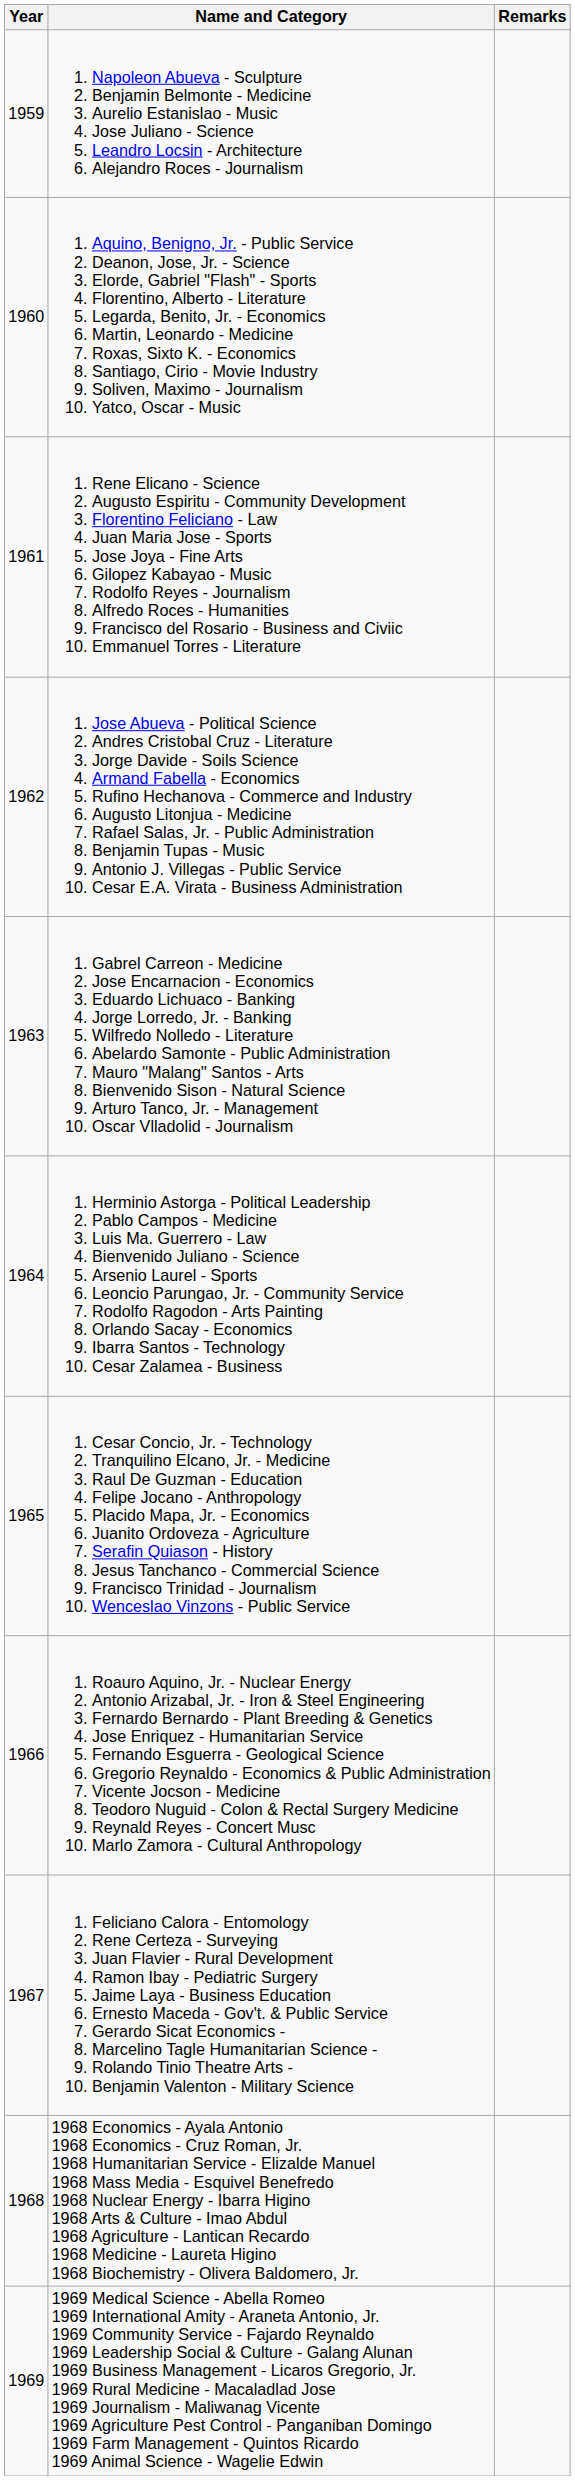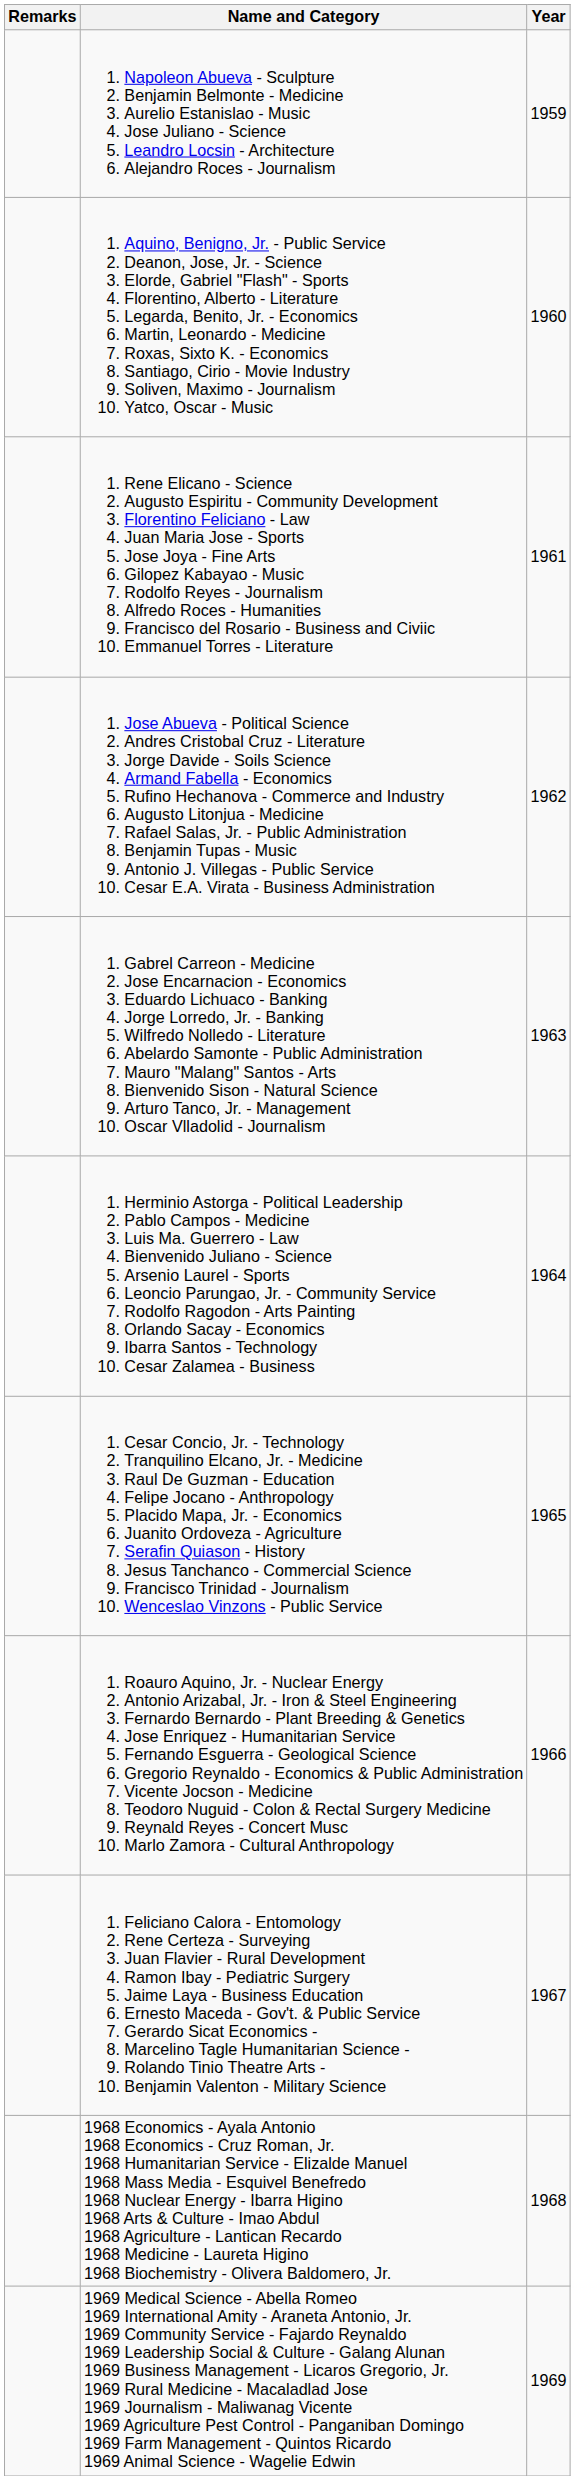columns swapped: (26, 17) <-> (532, 17)
